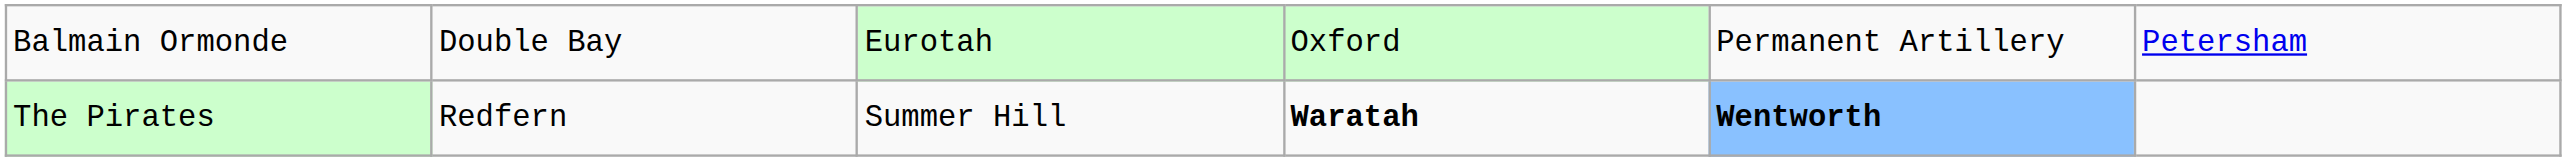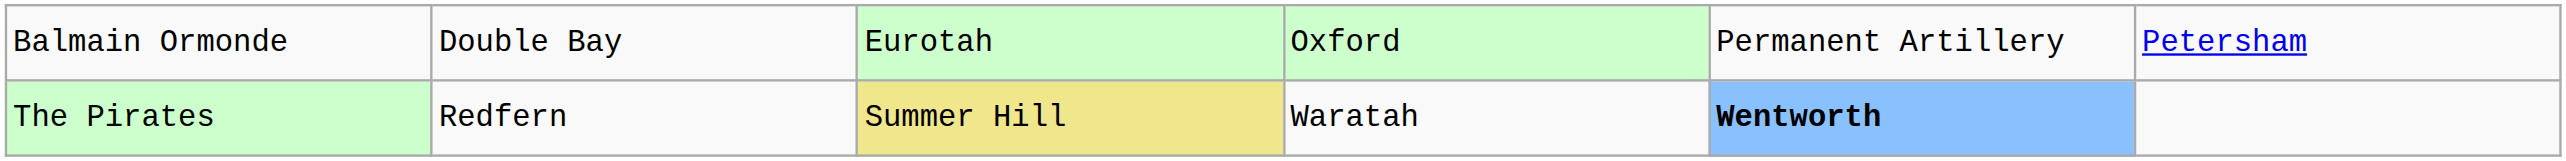(966, 117) no background -> (966, 117) khaki background
(1355, 117) bold -> (1355, 117) normal
